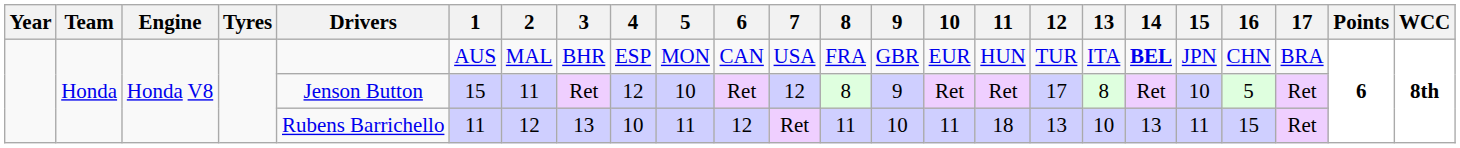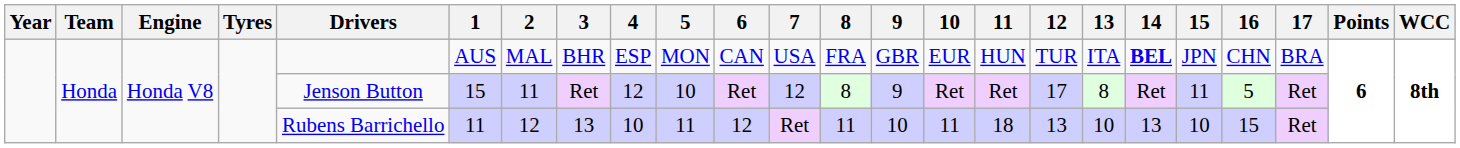(1199, 91) 10 -> (1199, 91) 11
(1199, 125) 11 -> (1199, 125) 10
